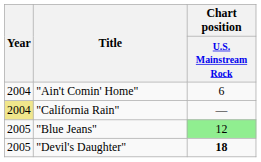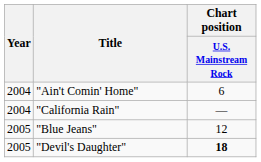(19, 110) khaki background -> (19, 110) no background
(222, 128) lightgreen background -> (222, 128) no background
